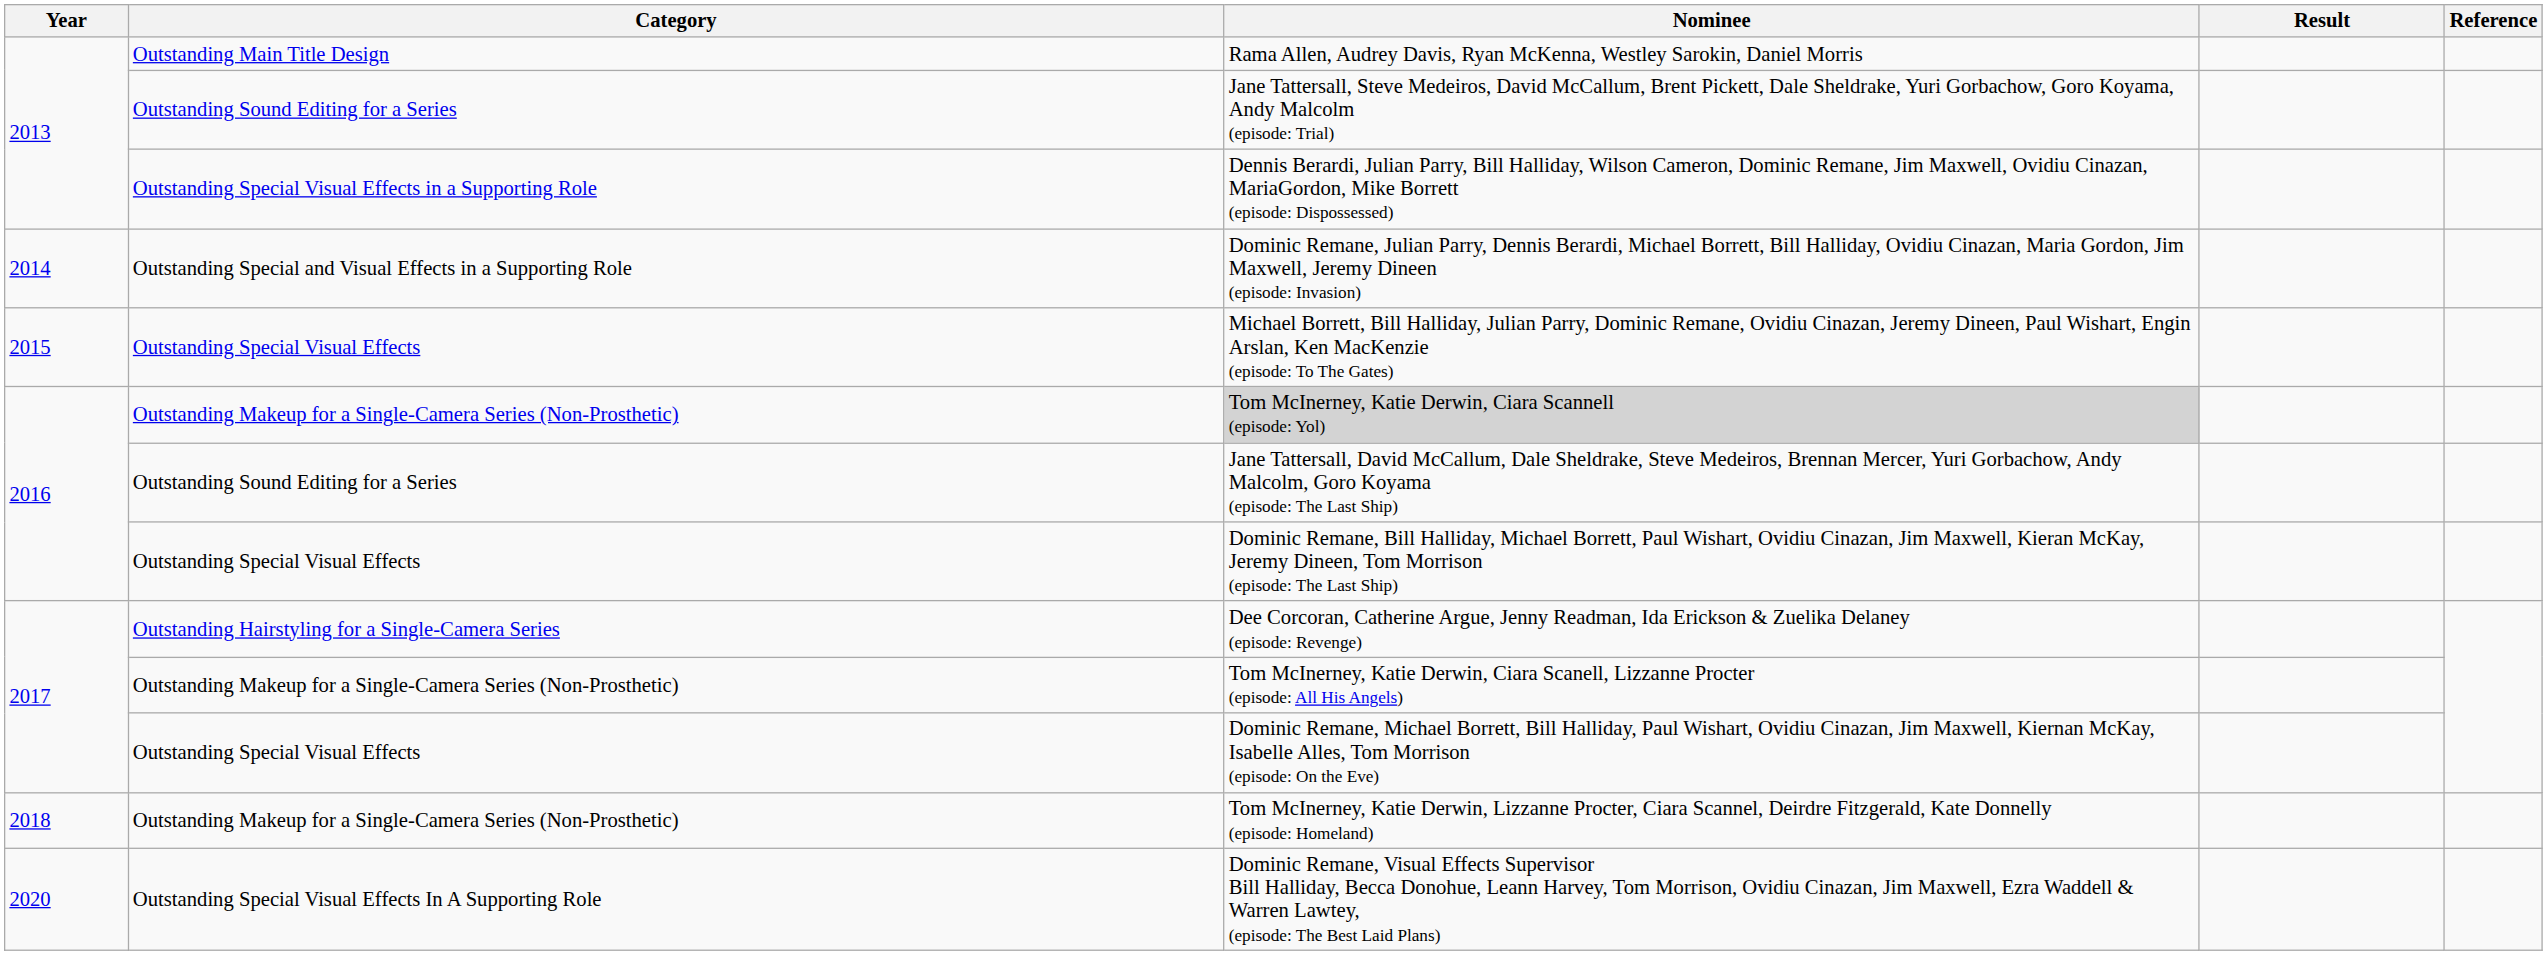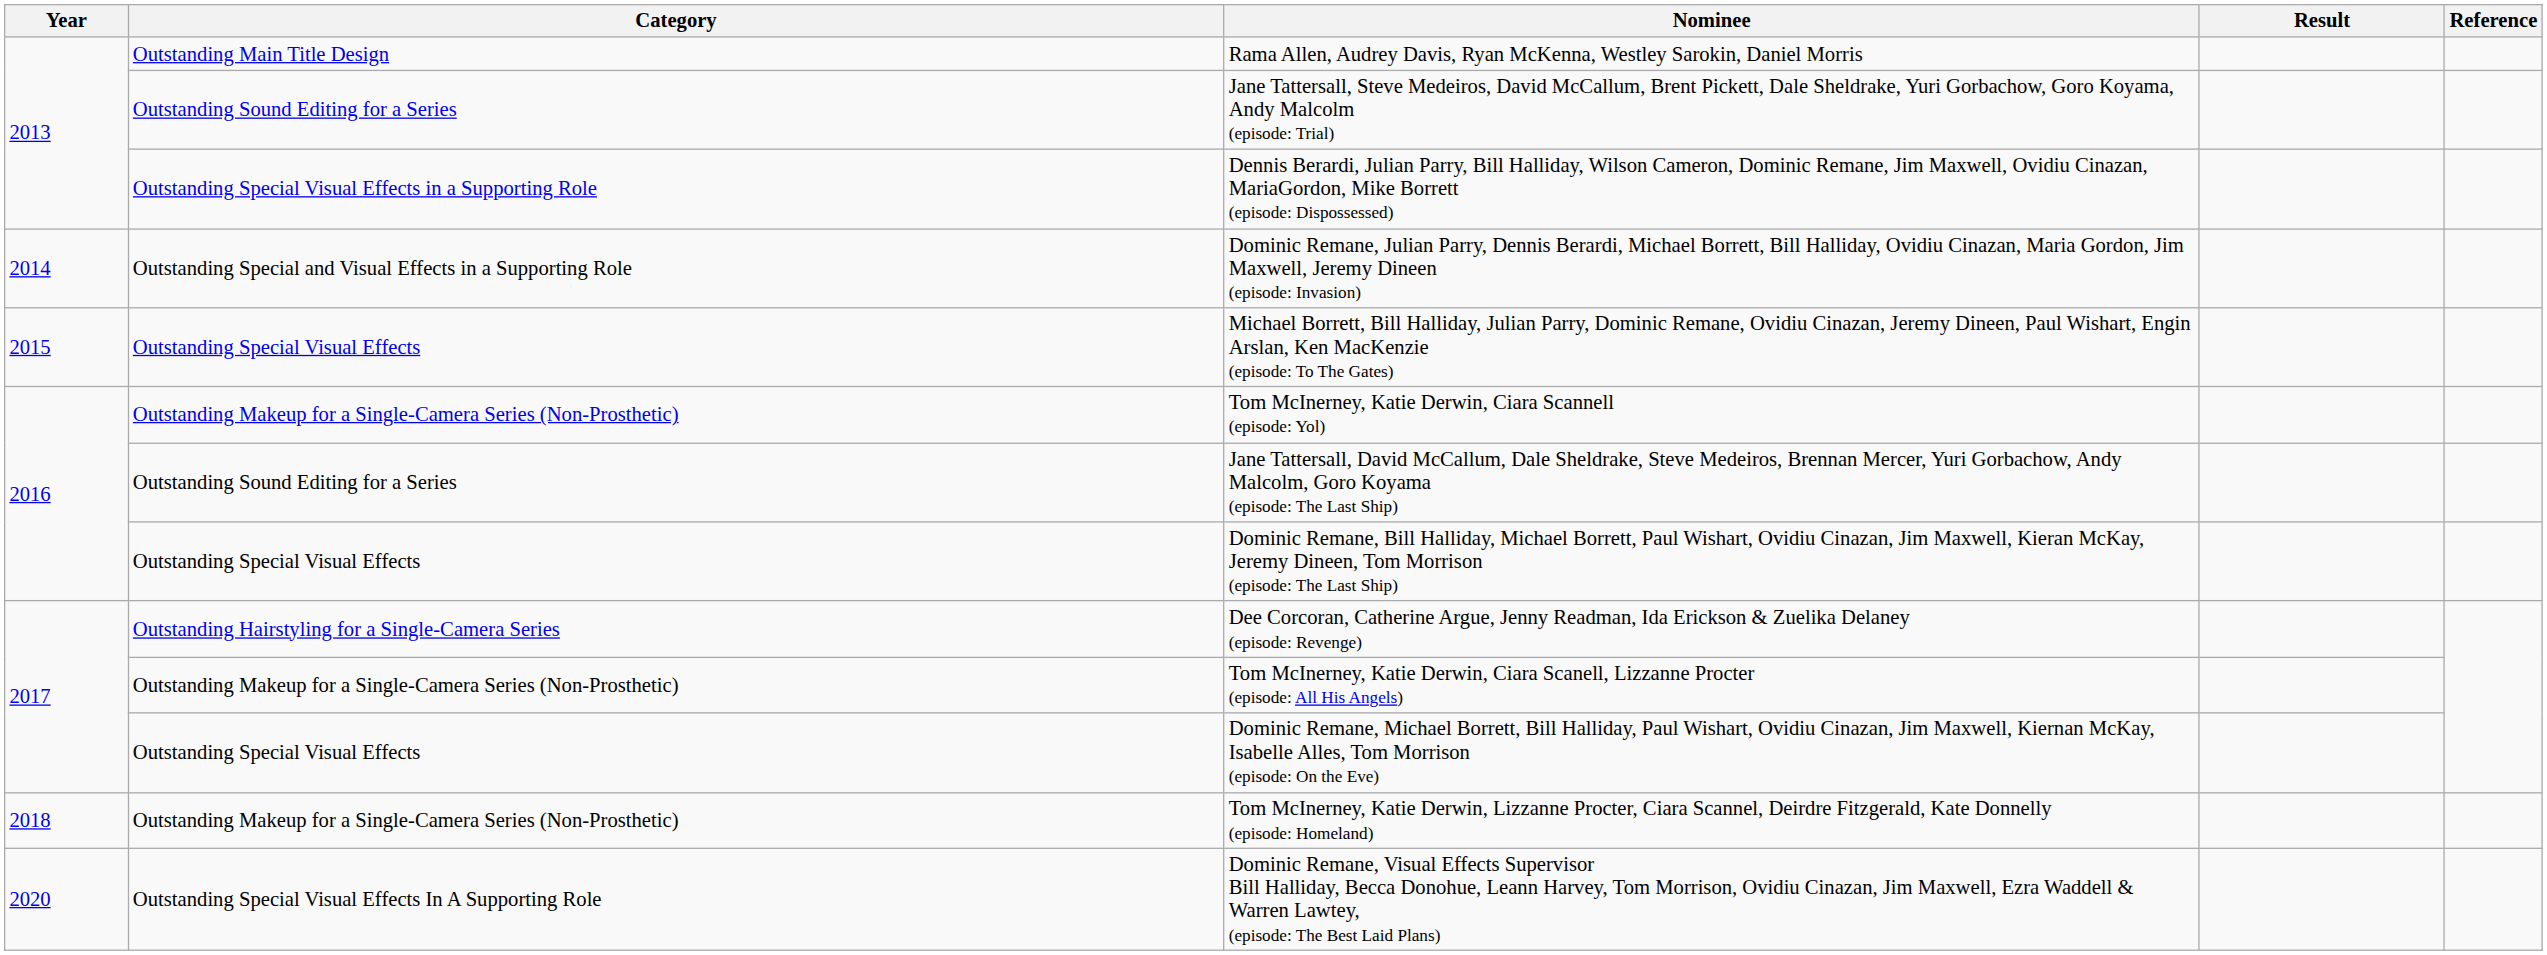(1421, 414) lightgrey background -> (1421, 414) no background
